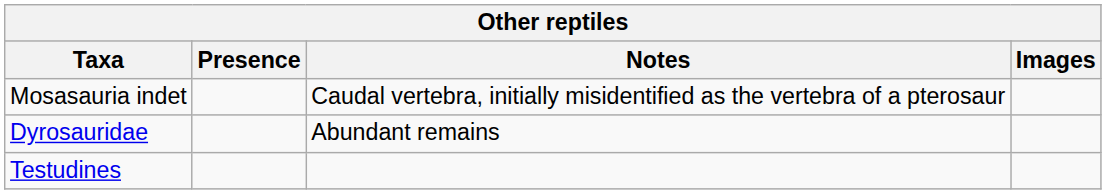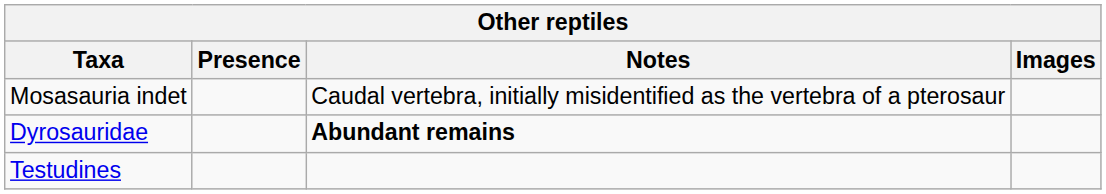(405, 133) normal -> (413, 133) bold
